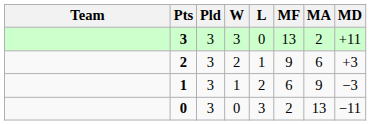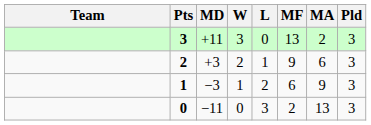columns swapped: (210, 16) <-> (350, 16)
